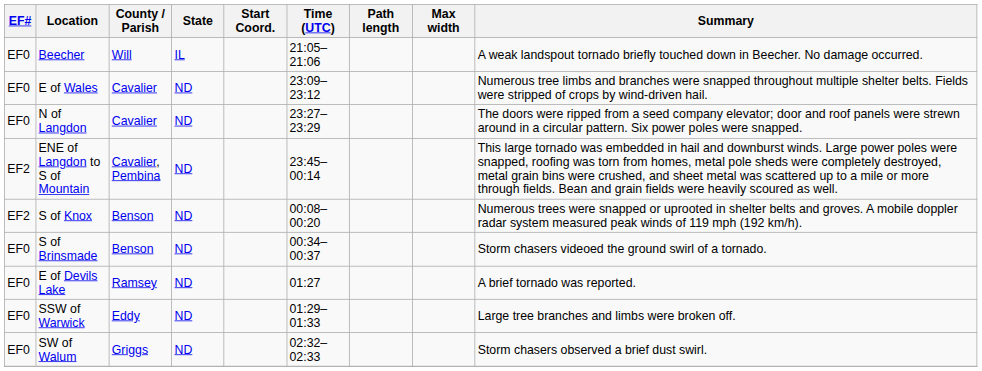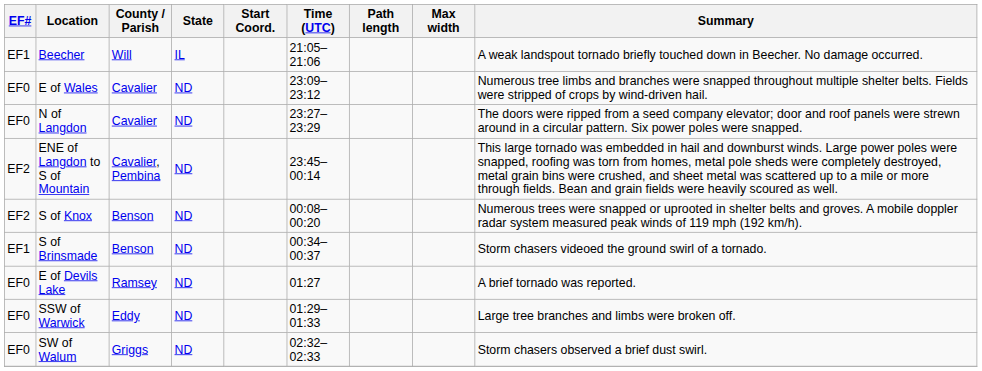(19, 54) EF0 -> (19, 54) EF1
(19, 249) EF0 -> (19, 249) EF1
